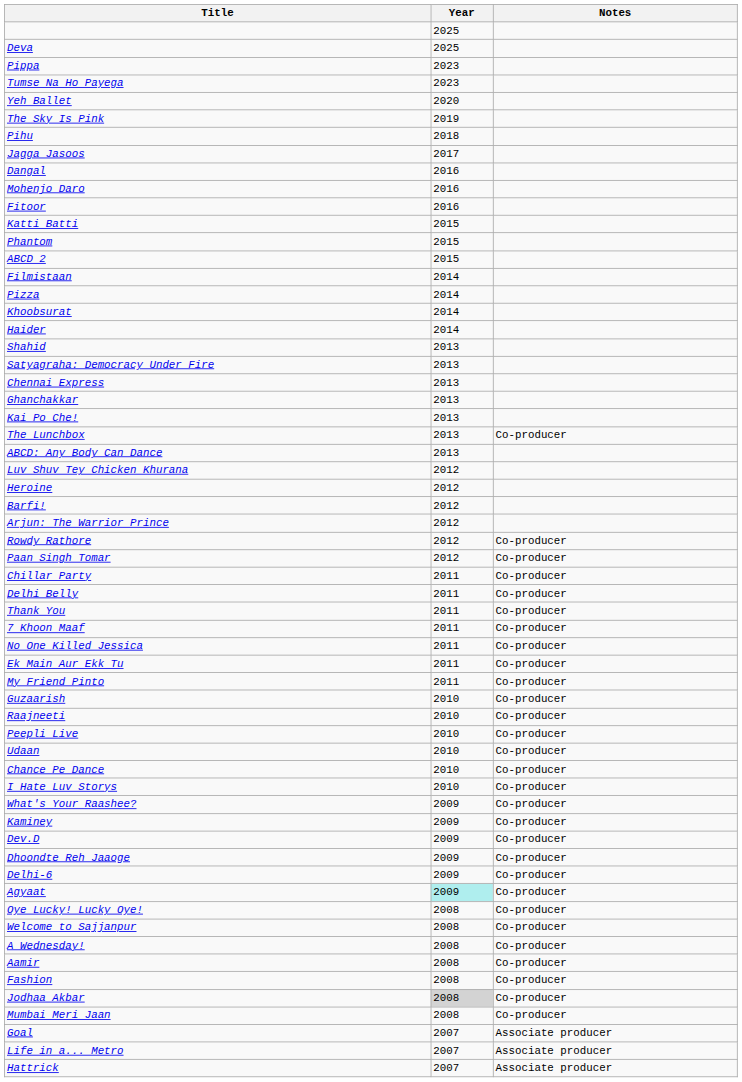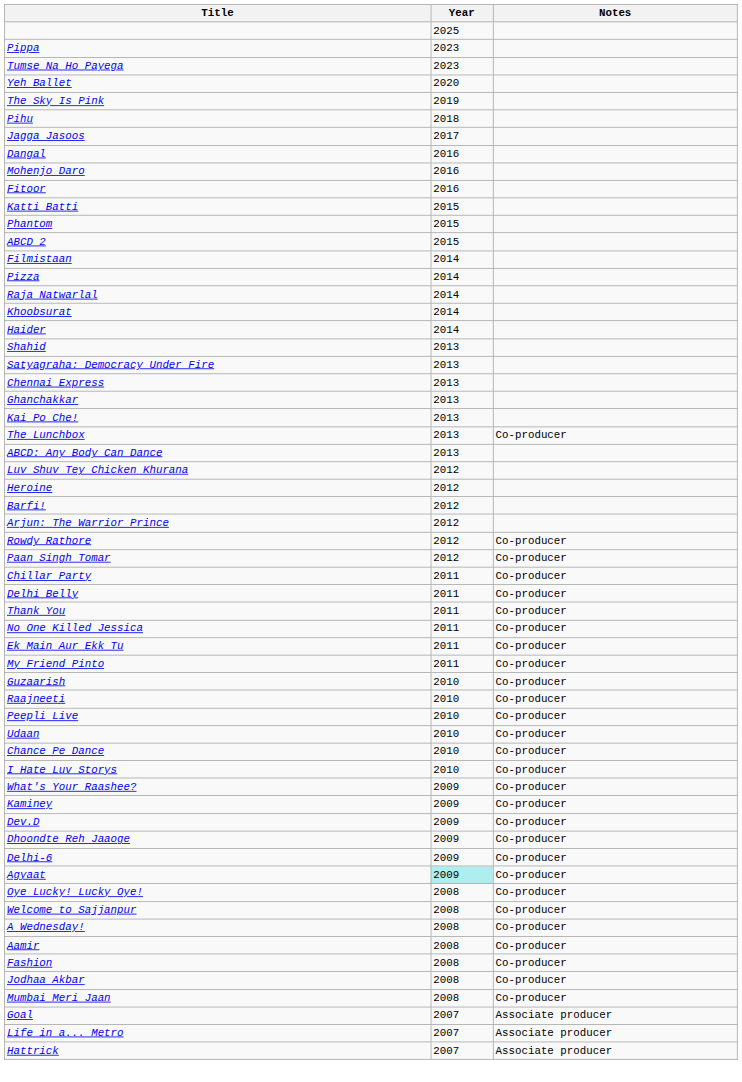- row: (20, 48)
+ row: (52, 295)
- row: (46, 629)
(446, 998) lightgrey background -> (446, 980) no background
